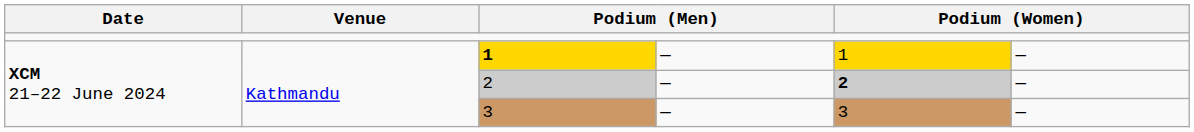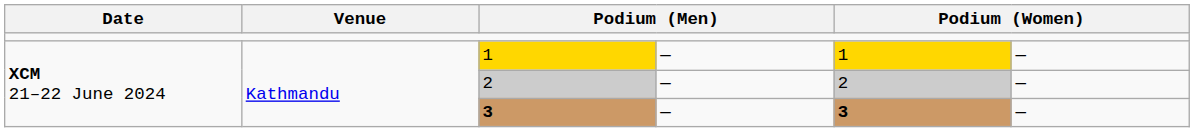(488, 56) bold -> (488, 56) normal
(843, 84) bold -> (843, 84) normal
(488, 112) normal -> (488, 112) bold
(843, 112) normal -> (843, 112) bold
